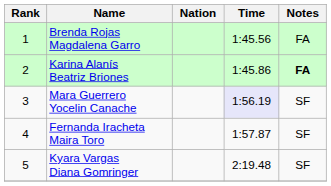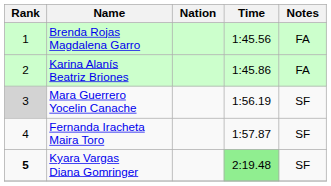(303, 70) bold -> (303, 70) normal
(25, 102) no background -> (25, 102) lightgrey background
(252, 102) lavender background -> (252, 102) no background
(25, 165) normal -> (25, 165) bold
(252, 165) no background -> (252, 165) lightgreen background
